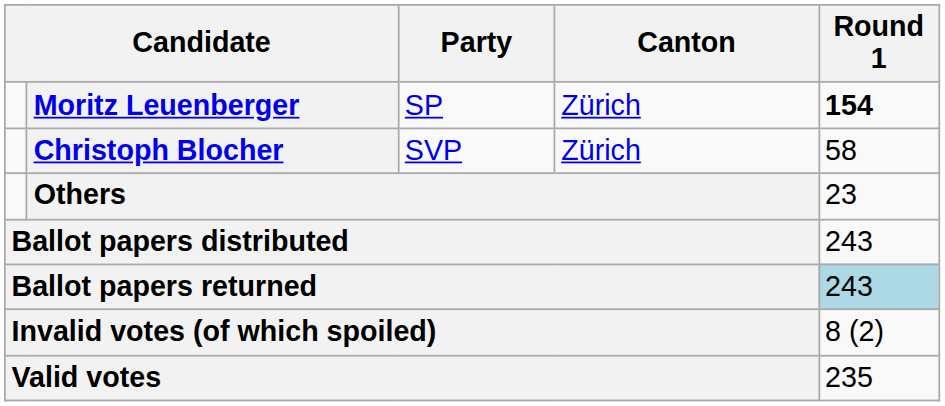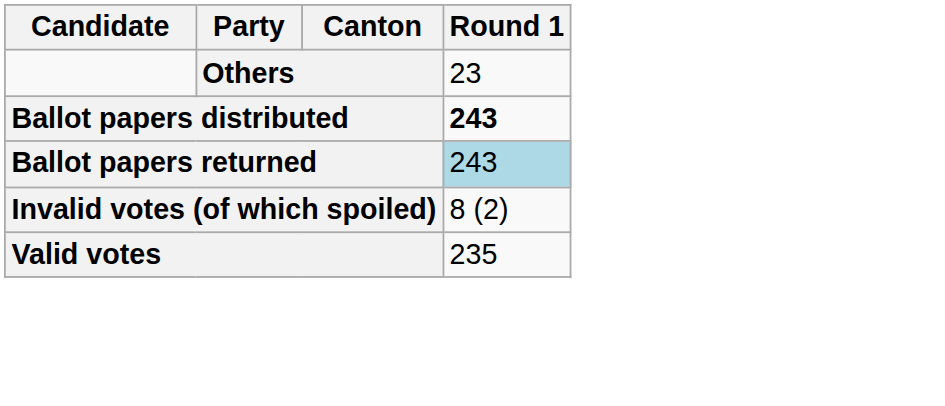- row: (167, 104)
- row: (159, 150)
(849, 241) normal -> (473, 118) bold
